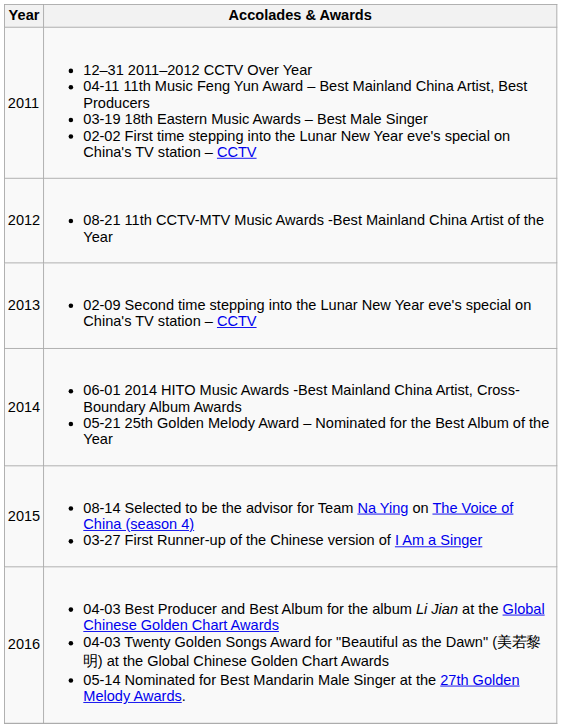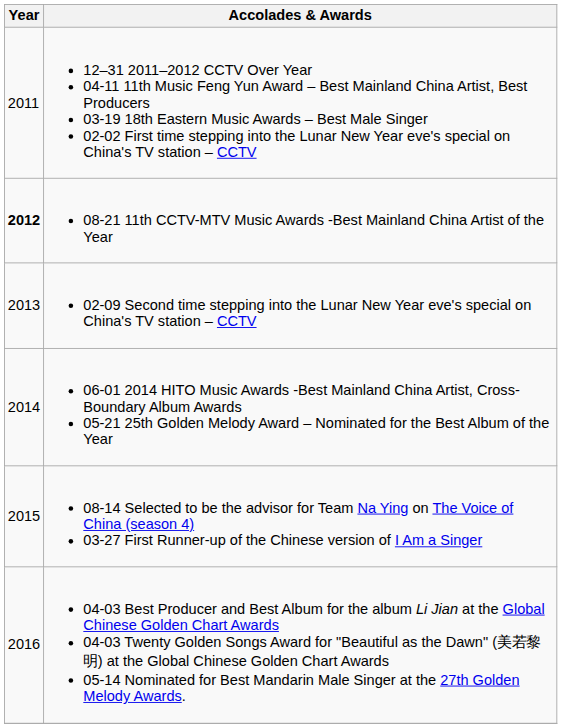(24, 220) normal -> (24, 220) bold
